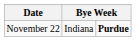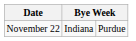(113, 28) bold -> (112, 28) normal
